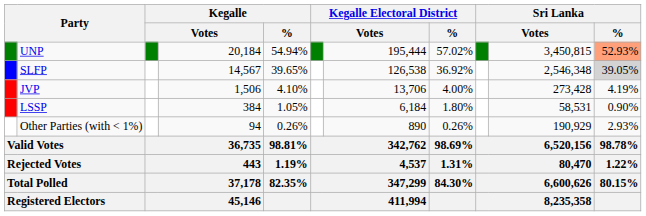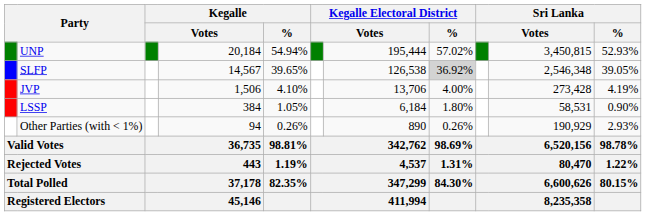(620, 51) lightsalmon background -> (620, 51) no background
(455, 70) no background -> (455, 70) lightgrey background
(620, 70) lightgrey background -> (620, 70) no background
